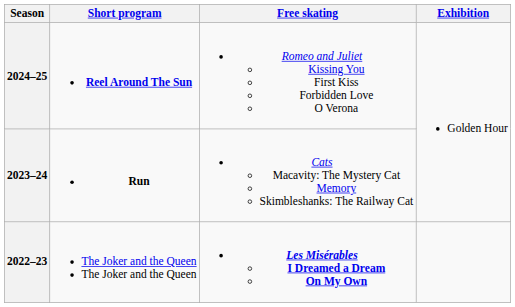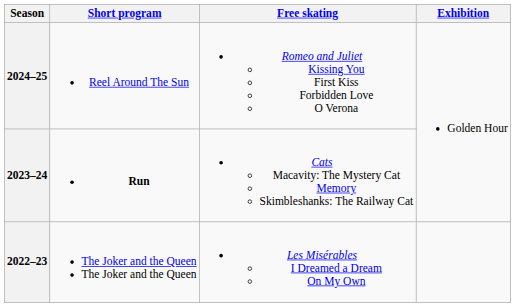(125, 82) bold -> (125, 82) normal
(308, 268) bold -> (308, 268) normal
